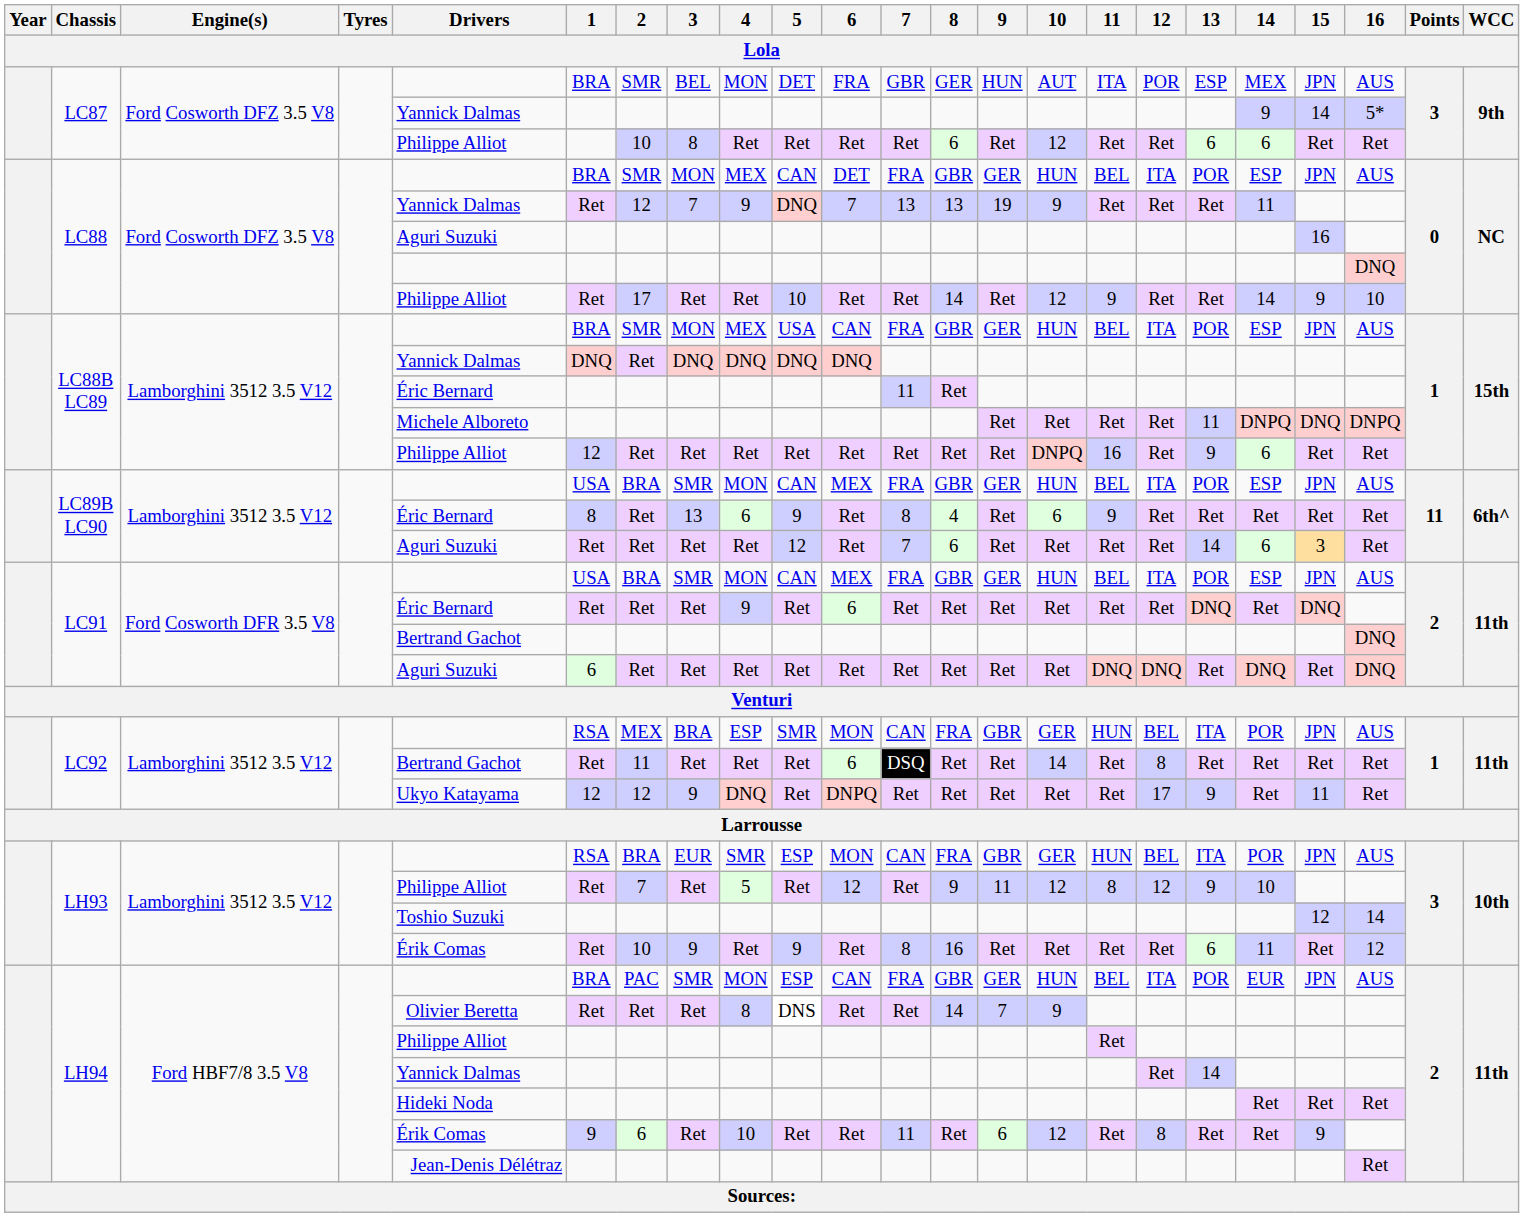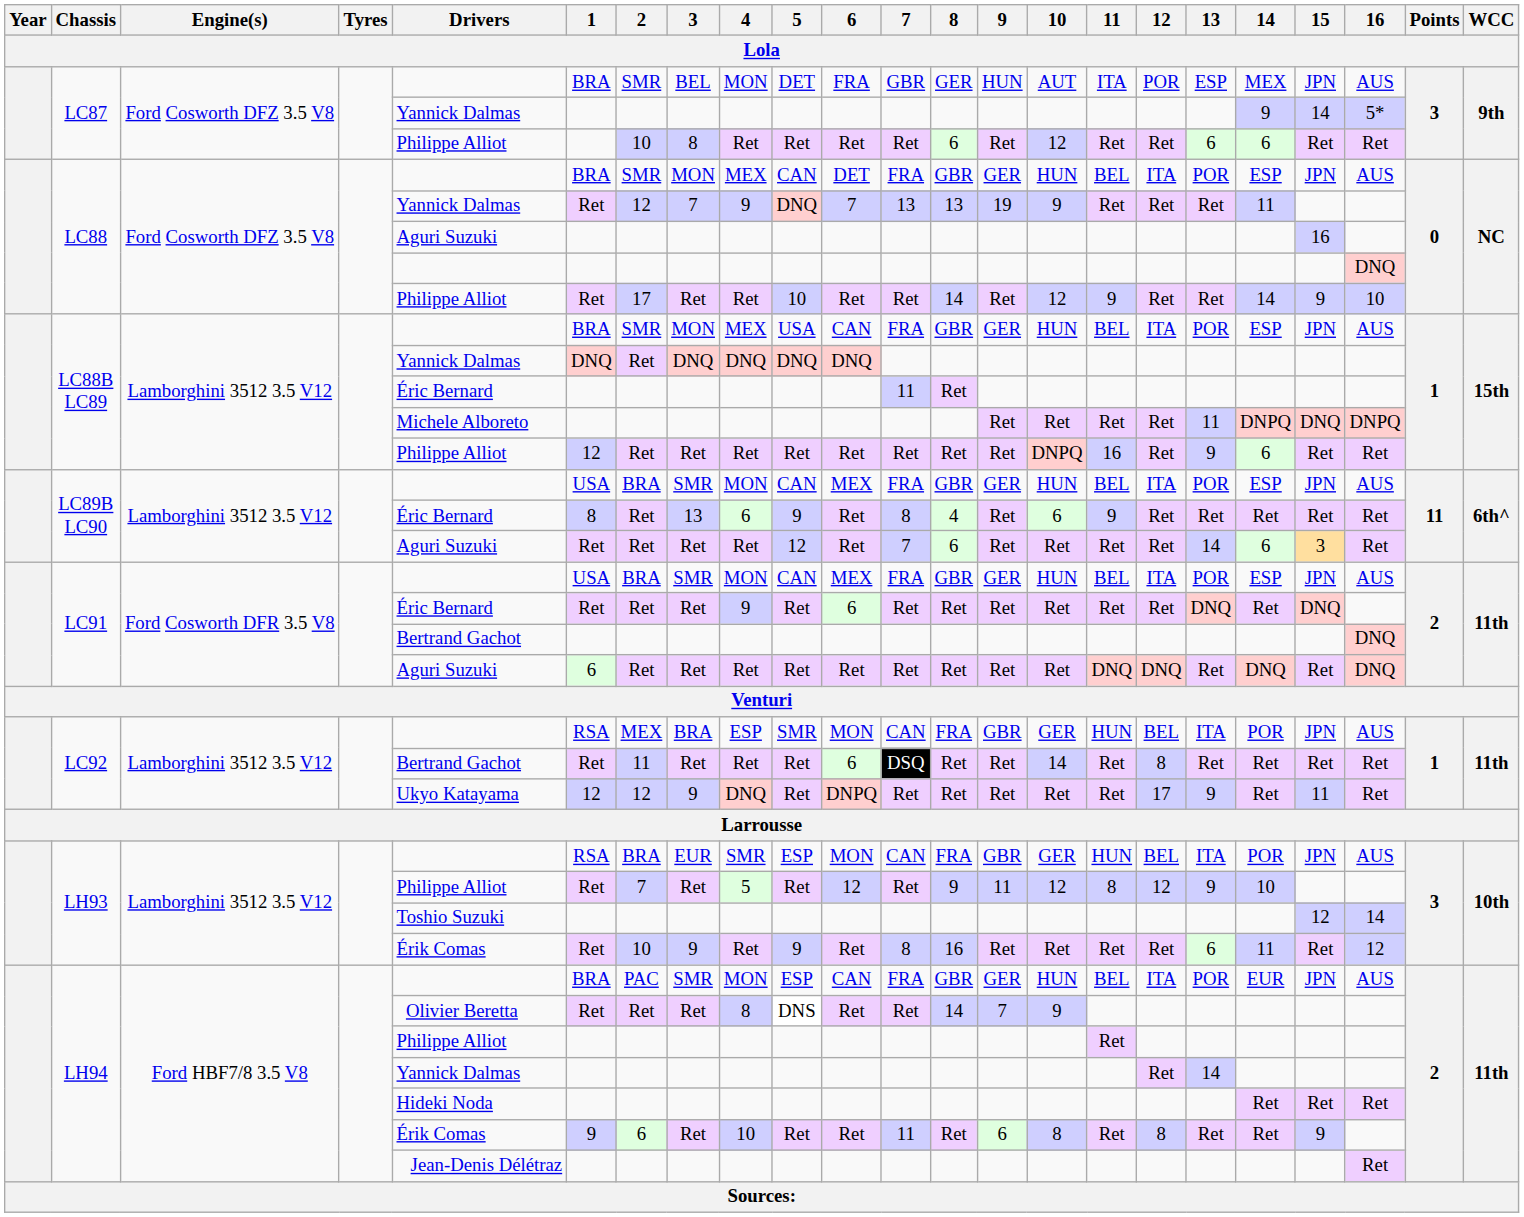(1057, 1134) 12 -> (1057, 1134) 8
